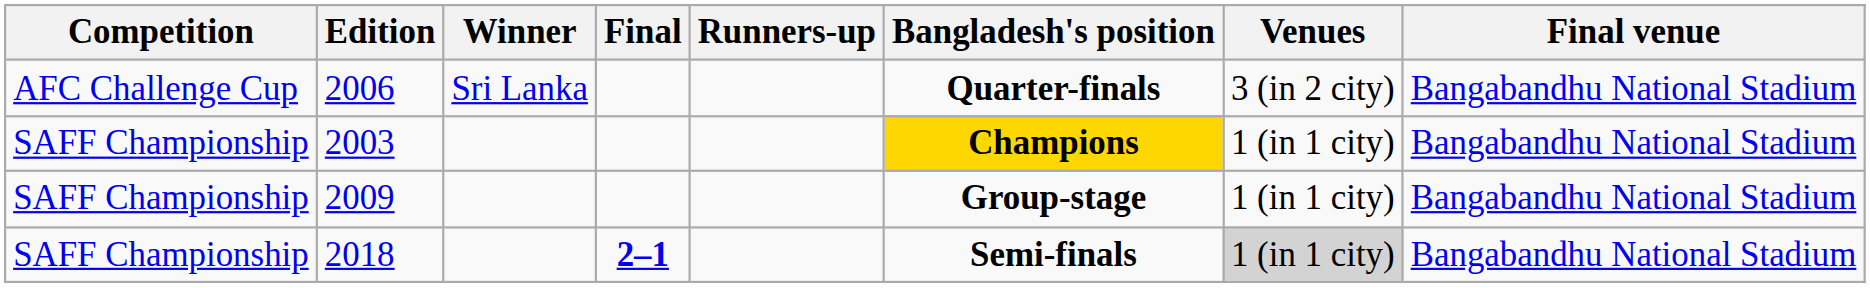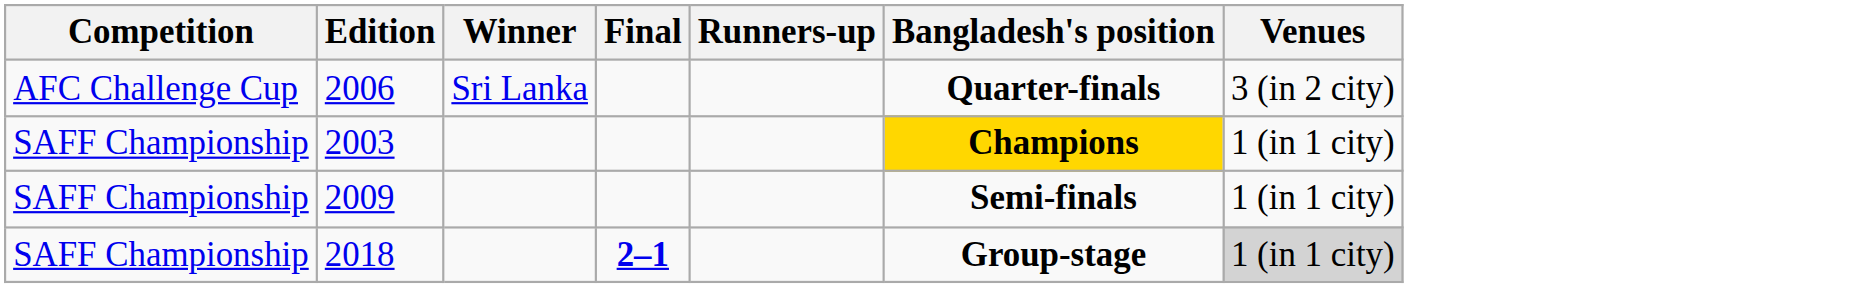- column: (1634, 32)
(1053, 198) Group-stage -> (1053, 198) Semi-finals
(1053, 253) Semi-finals -> (1053, 253) Group-stage
